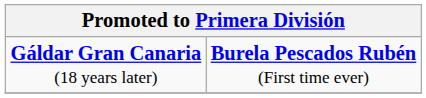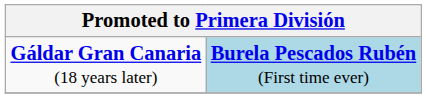(313, 64) no background -> (313, 64) lightblue background
